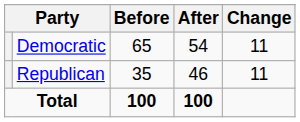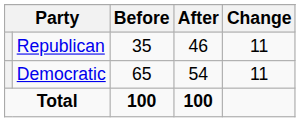rows swapped: (61, 46) <-> (61, 74)
